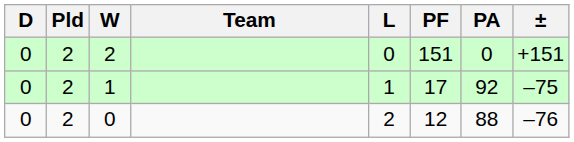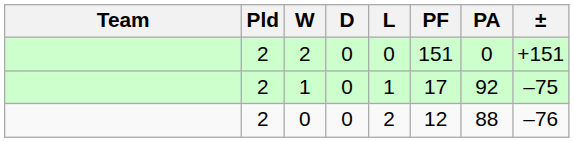columns swapped: (249, 20) <-> (26, 20)
